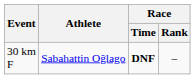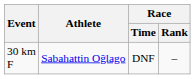(143, 58) bold -> (143, 58) normal
